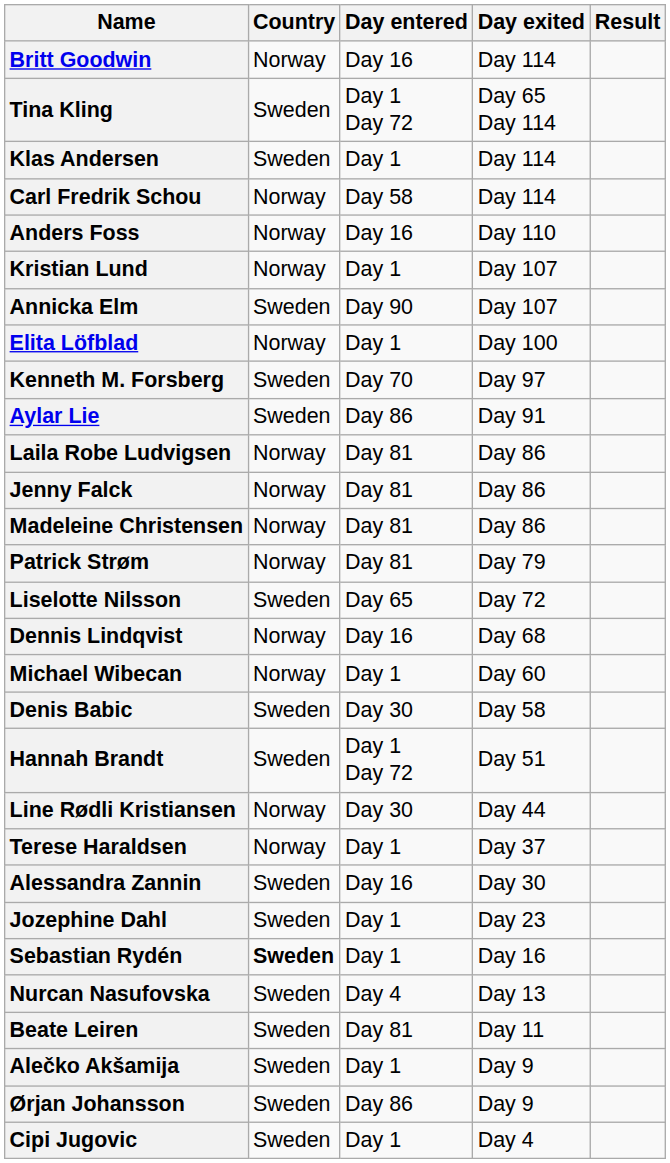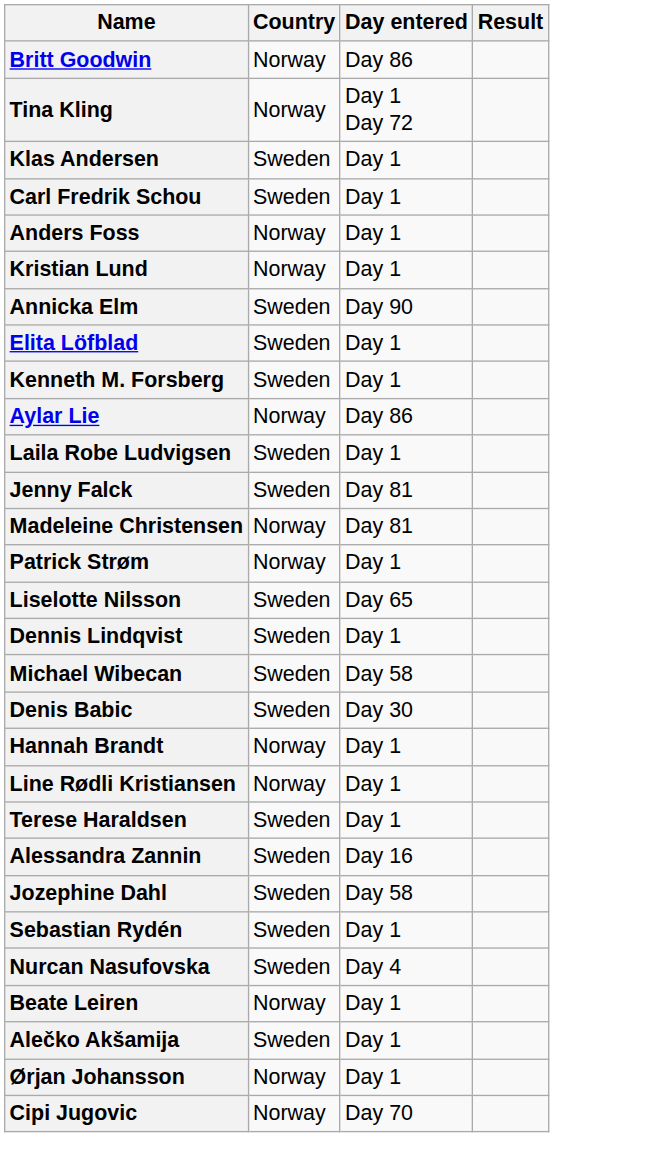- column: (531, 22)
(379, 59) Day 16 -> (379, 59) Day 86
(292, 109) Sweden -> (289, 109) Norway
(289, 196) Norway -> (292, 196) Sweden
(379, 196) Day 58 -> (373, 196) Day 1
(379, 233) Day 16 -> (373, 233) Day 1
(289, 343) Norway -> (292, 343) Sweden
(379, 379) Day 70 -> (373, 379) Day 1
(292, 416) Sweden -> (289, 416) Norway
(289, 453) Norway -> (292, 453) Sweden
(379, 453) Day 81 -> (373, 453) Day 1
(289, 489) Norway -> (292, 489) Sweden
(379, 563) Day 81 -> (373, 563) Day 1
(289, 636) Norway -> (292, 636) Sweden
(379, 636) Day 16 -> (373, 636) Day 1
(289, 673) Norway -> (292, 673) Sweden
(373, 673) Day 1 -> (379, 673) Day 58
(292, 760) Sweden -> (289, 746) Norway
(379, 760) Day 1 Day 72 -> (373, 746) Day 1
(379, 810) Day 30 -> (373, 783) Day 1
(289, 846) Norway -> (292, 819) Sweden
(373, 920) Day 1 -> (379, 893) Day 58
(294, 956) bold -> (292, 930) normal
(292, 1030) Sweden -> (289, 1003) Norway
(379, 1030) Day 81 -> (373, 1003) Day 1
(292, 1103) Sweden -> (289, 1076) Norway
(379, 1103) Day 86 -> (373, 1076) Day 1
(292, 1140) Sweden -> (289, 1113) Norway
(373, 1140) Day 1 -> (379, 1113) Day 70
